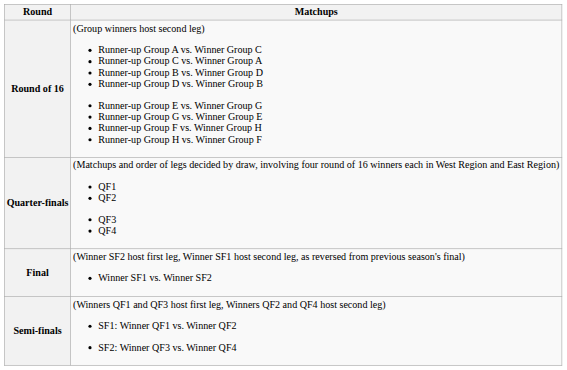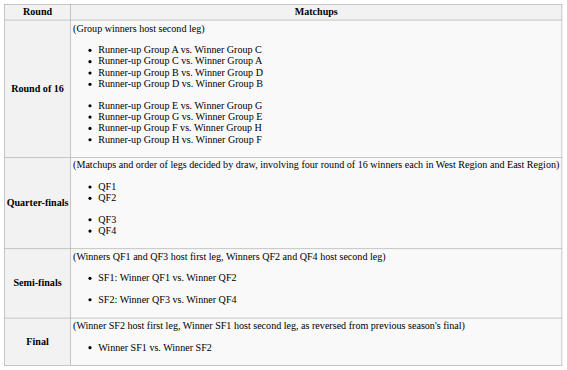rows swapped: (38, 330) <-> (38, 272)
